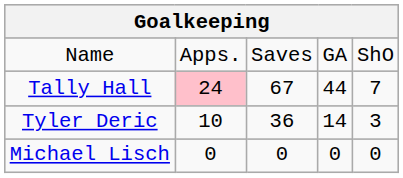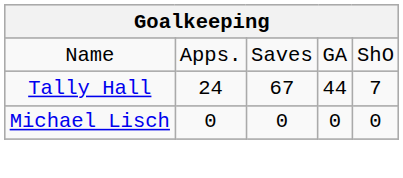(211, 88) pink background -> (211, 88) no background
- row: (90, 122)
